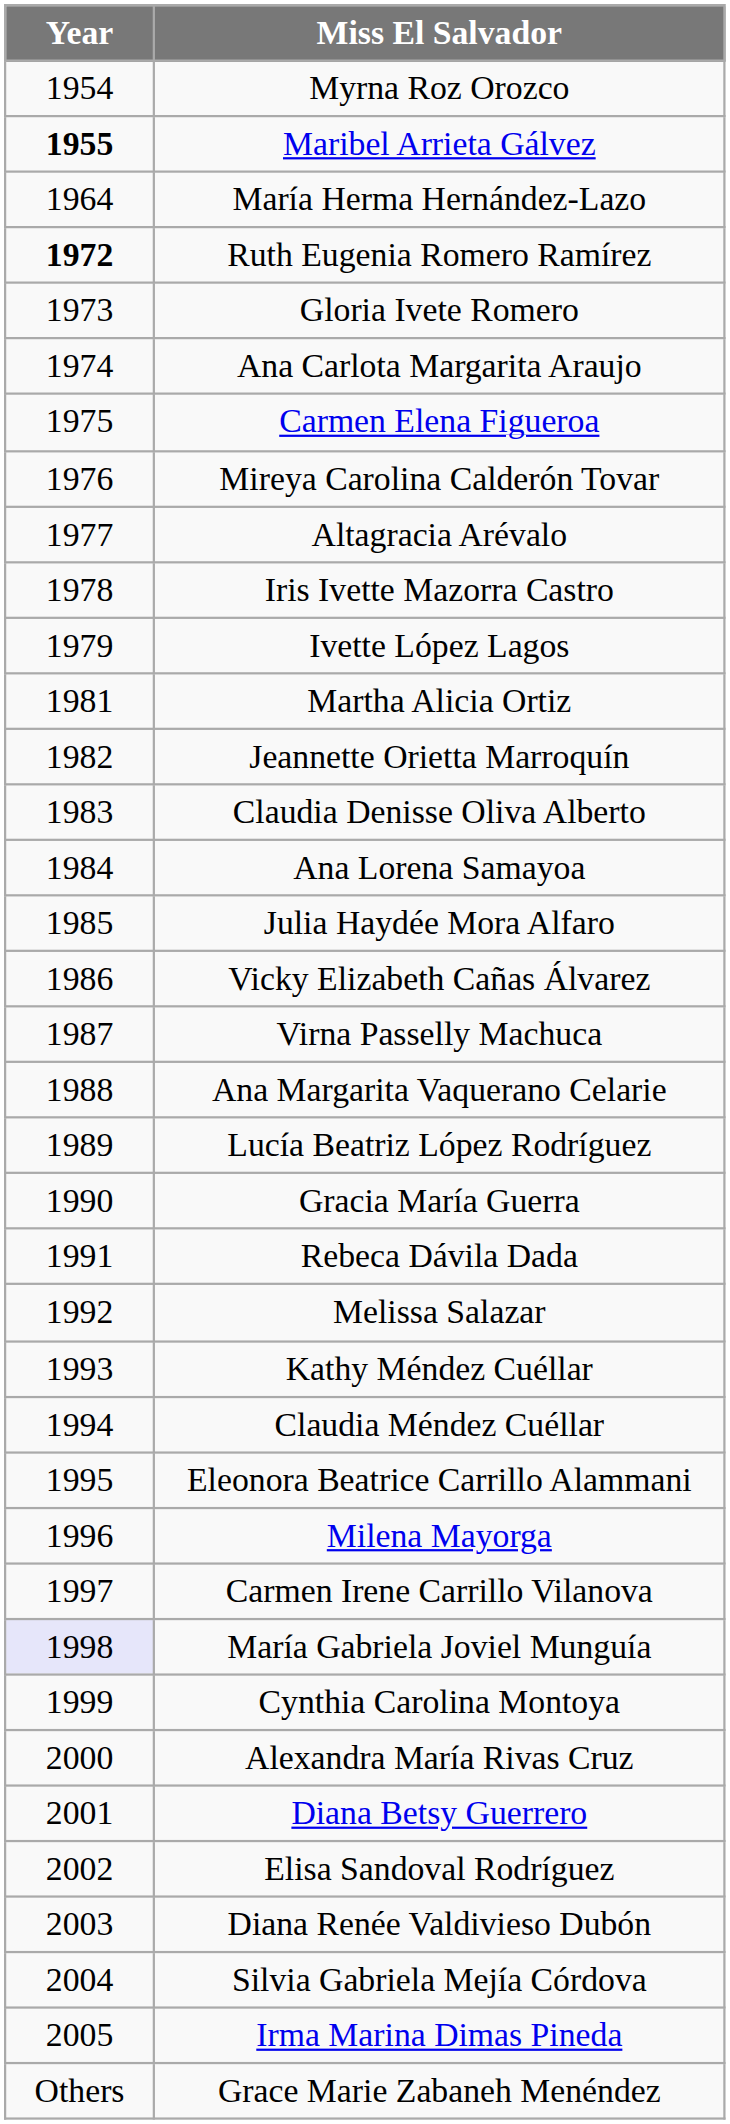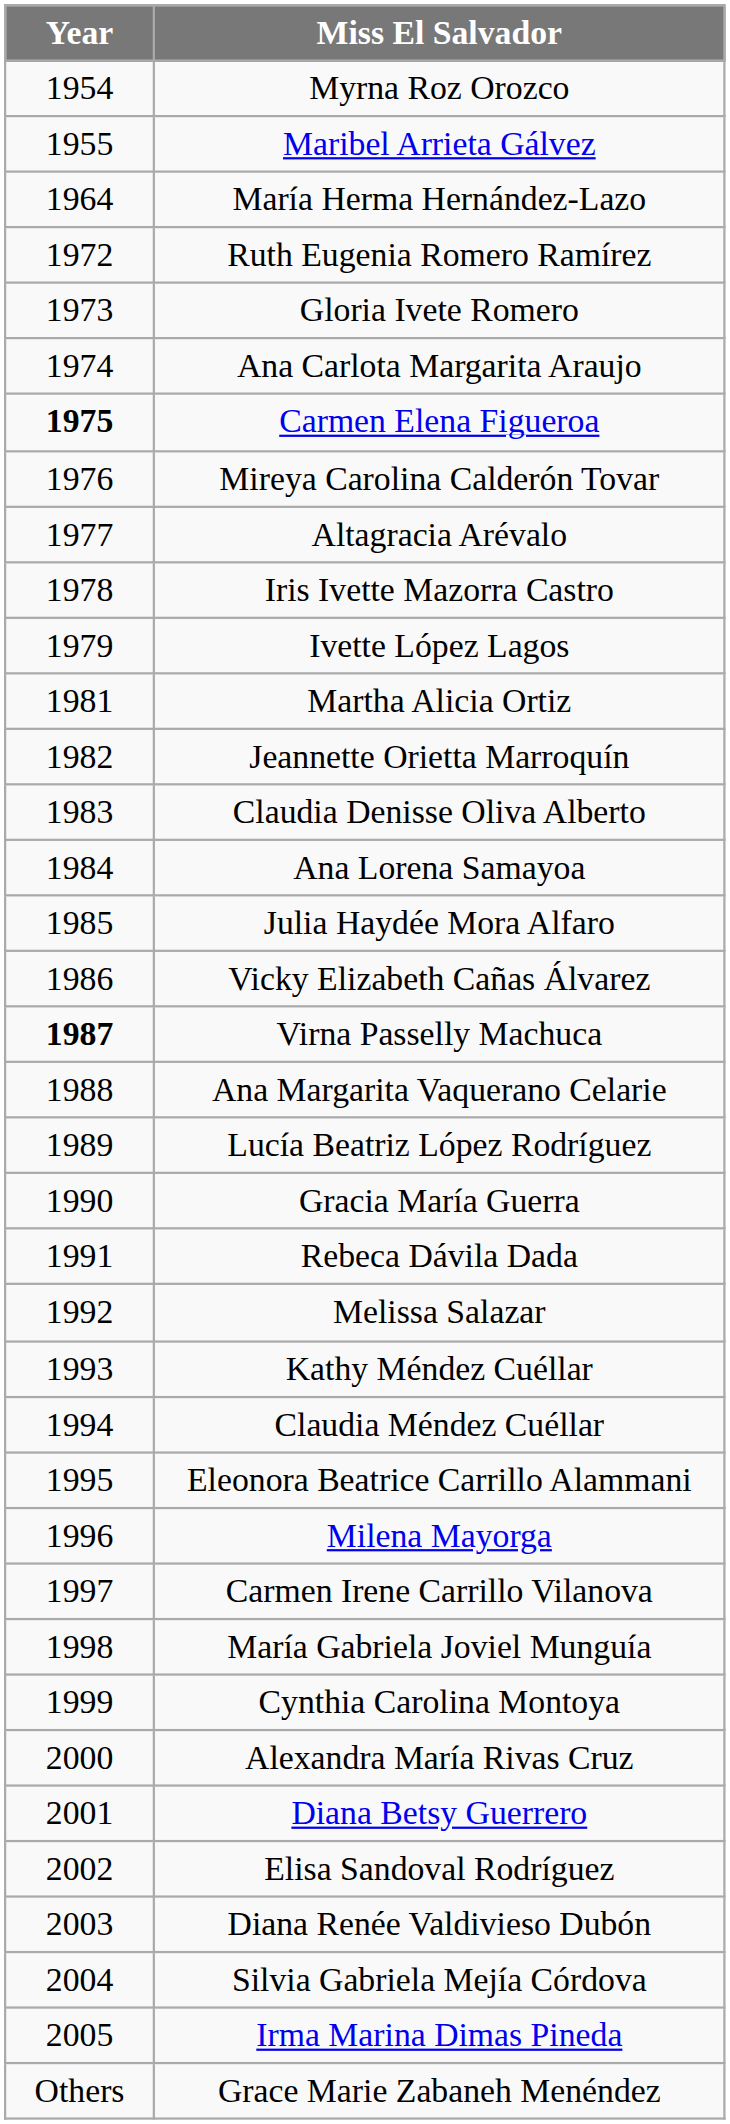(80, 143) bold -> (80, 143) normal
(80, 255) bold -> (80, 255) normal
(80, 421) normal -> (80, 421) bold
(80, 1034) normal -> (80, 1034) bold
(80, 1646) lavender background -> (80, 1646) no background
